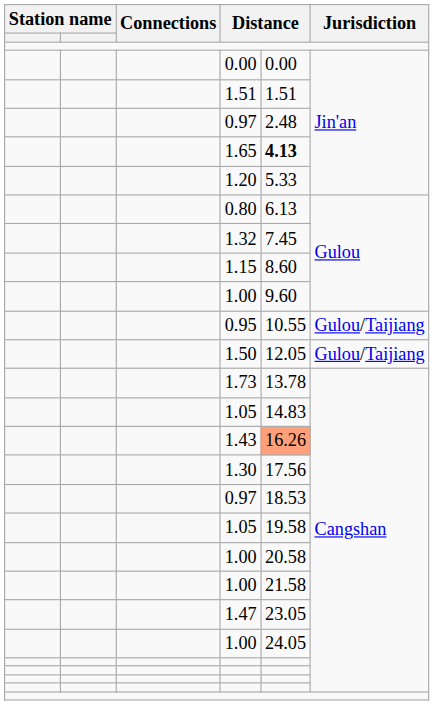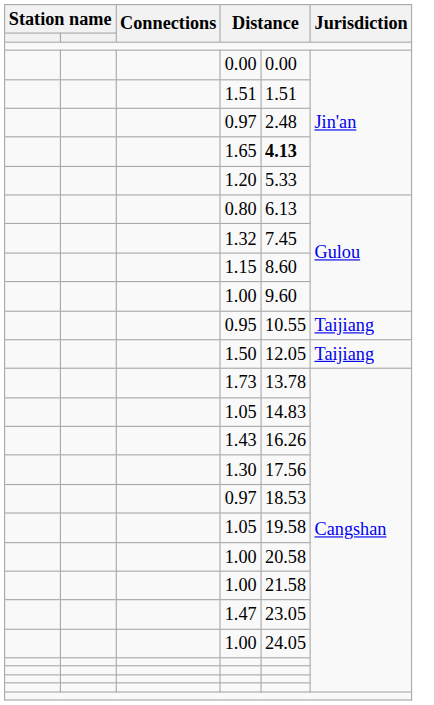(370, 325) Gulou/Taijiang -> (344, 325) Taijiang
(370, 353) Gulou/Taijiang -> (344, 353) Taijiang
(286, 440) lightsalmon background -> (286, 440) no background
